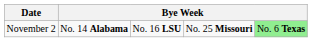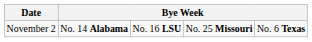(281, 29) lightgreen background -> (281, 29) no background
